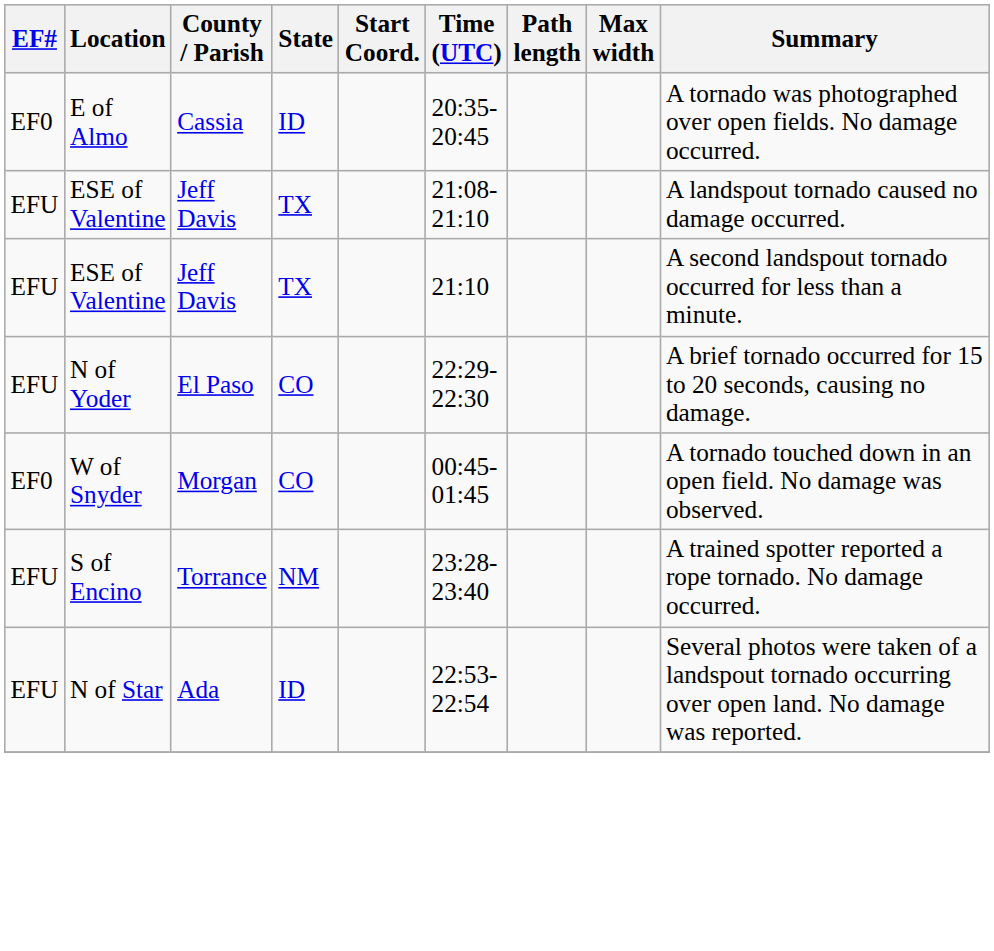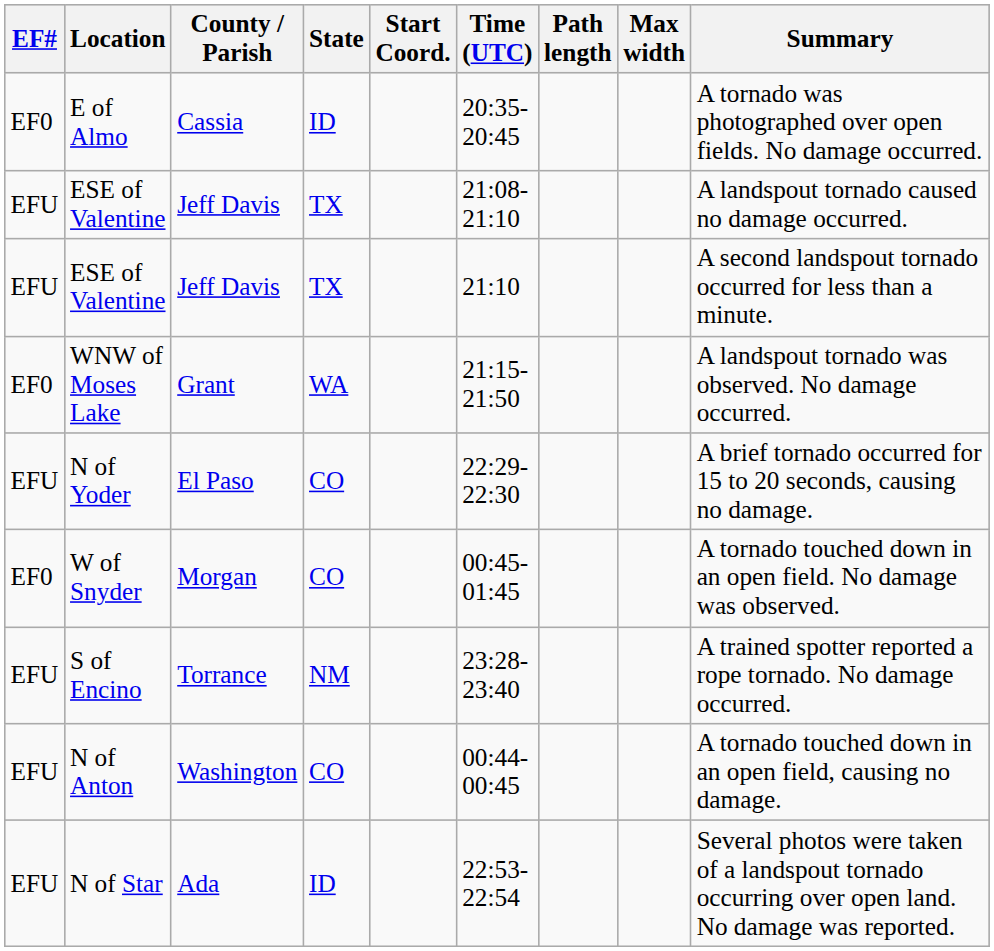+ row: (116, 383)
+ row: (102, 771)
